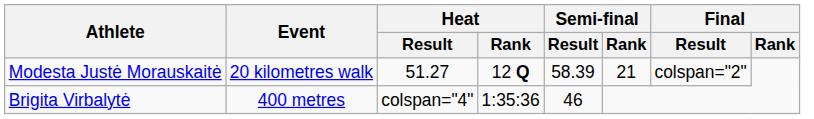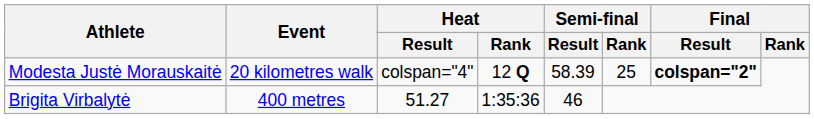(427, 72) 51.27 -> (427, 72) colspan="4"
(626, 72) 21 -> (626, 72) 25
(701, 72) normal -> (706, 72) bold
(427, 100) colspan="4" -> (427, 100) 51.27
